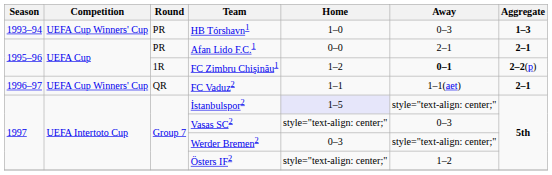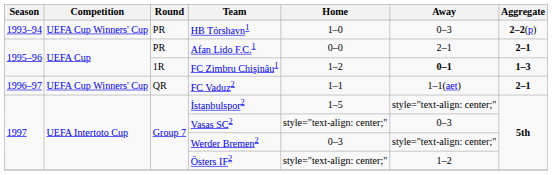(523, 29) 1–3 -> (523, 29) 2–2(p)
(523, 67) 2–2(p) -> (523, 67) 1–3
(335, 104) lavender background -> (335, 104) no background
